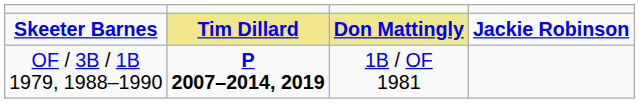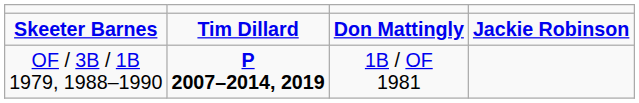(248, 29) khaki background -> (248, 29) no background
(399, 29) khaki background -> (399, 29) no background
